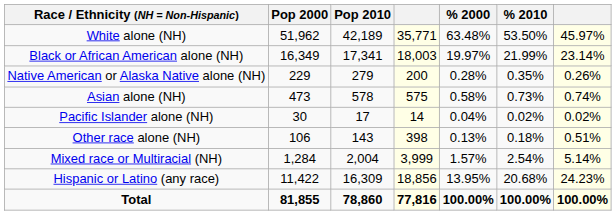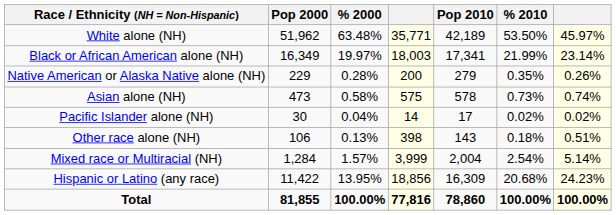columns swapped: (363, 14) <-> (468, 14)
